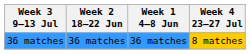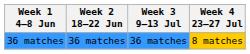columns swapped: (159, 18) <-> (35, 18)
